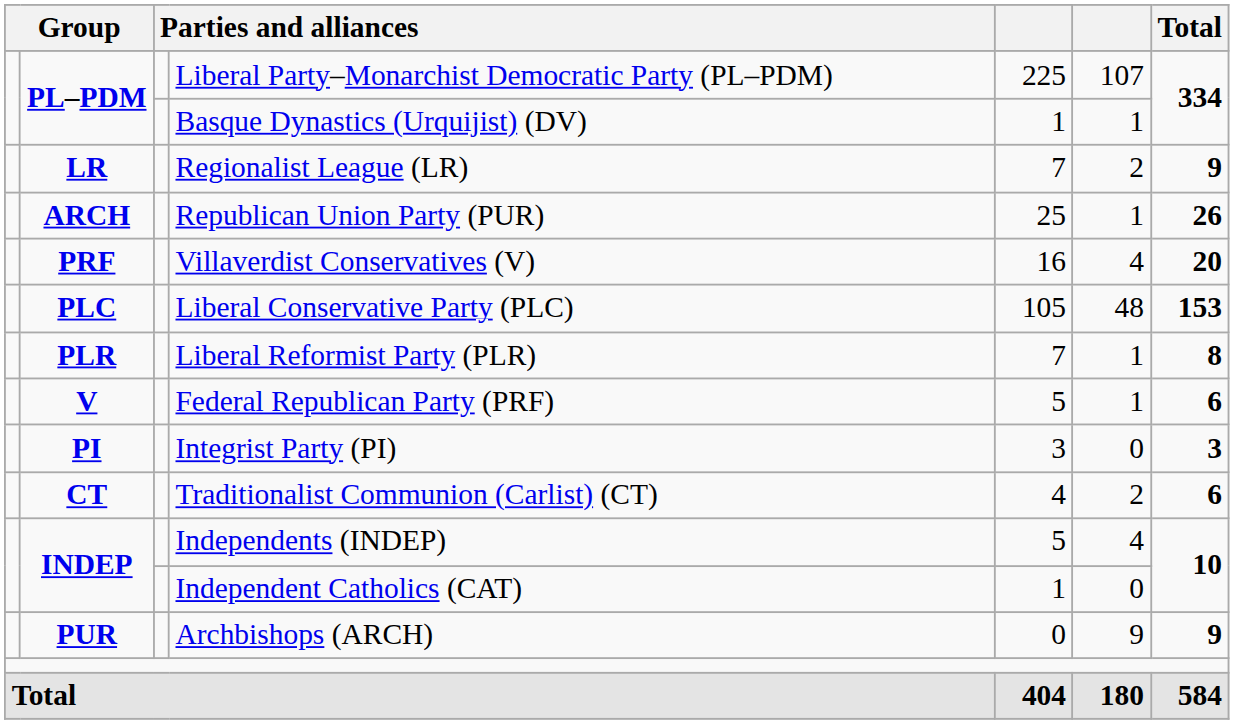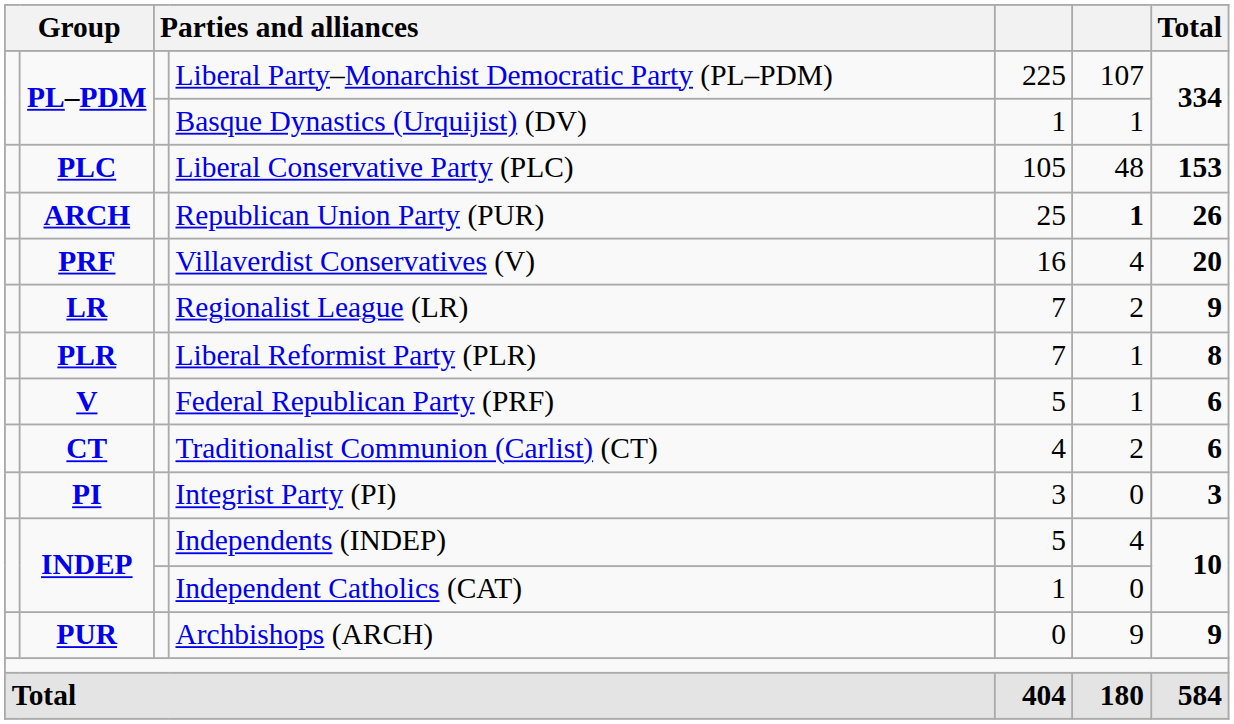rows swapped: (375, 307) <-> (322, 167)
(1137, 214) normal -> (1137, 214) bold
rows swapped: (417, 494) <-> (286, 448)
